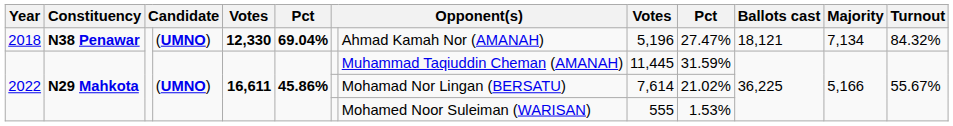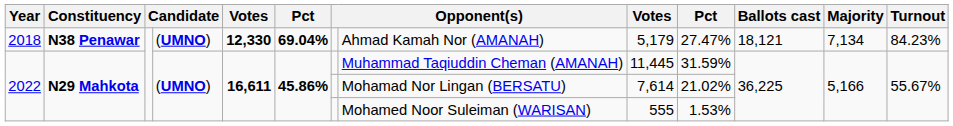(656, 39) 5,196 -> (656, 39) 5,179
(916, 39) 84.32% -> (916, 39) 84.23%
